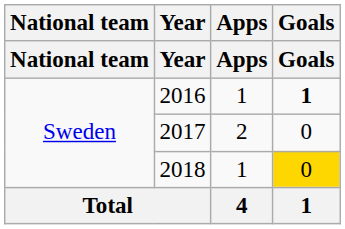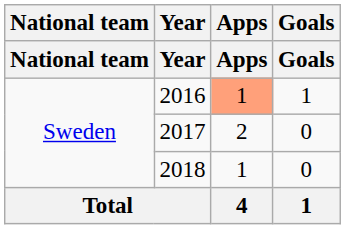(242, 95) no background -> (242, 95) lightsalmon background
(306, 95) bold -> (306, 95) normal
(306, 168) gold background -> (306, 168) no background
